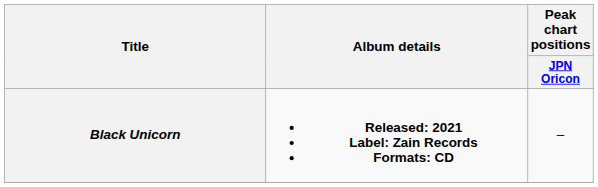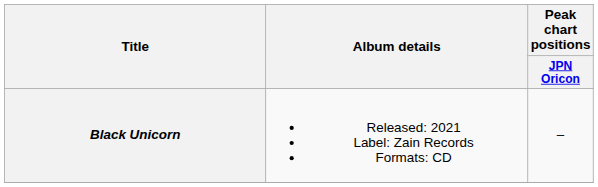(397, 143) bold -> (397, 143) normal
